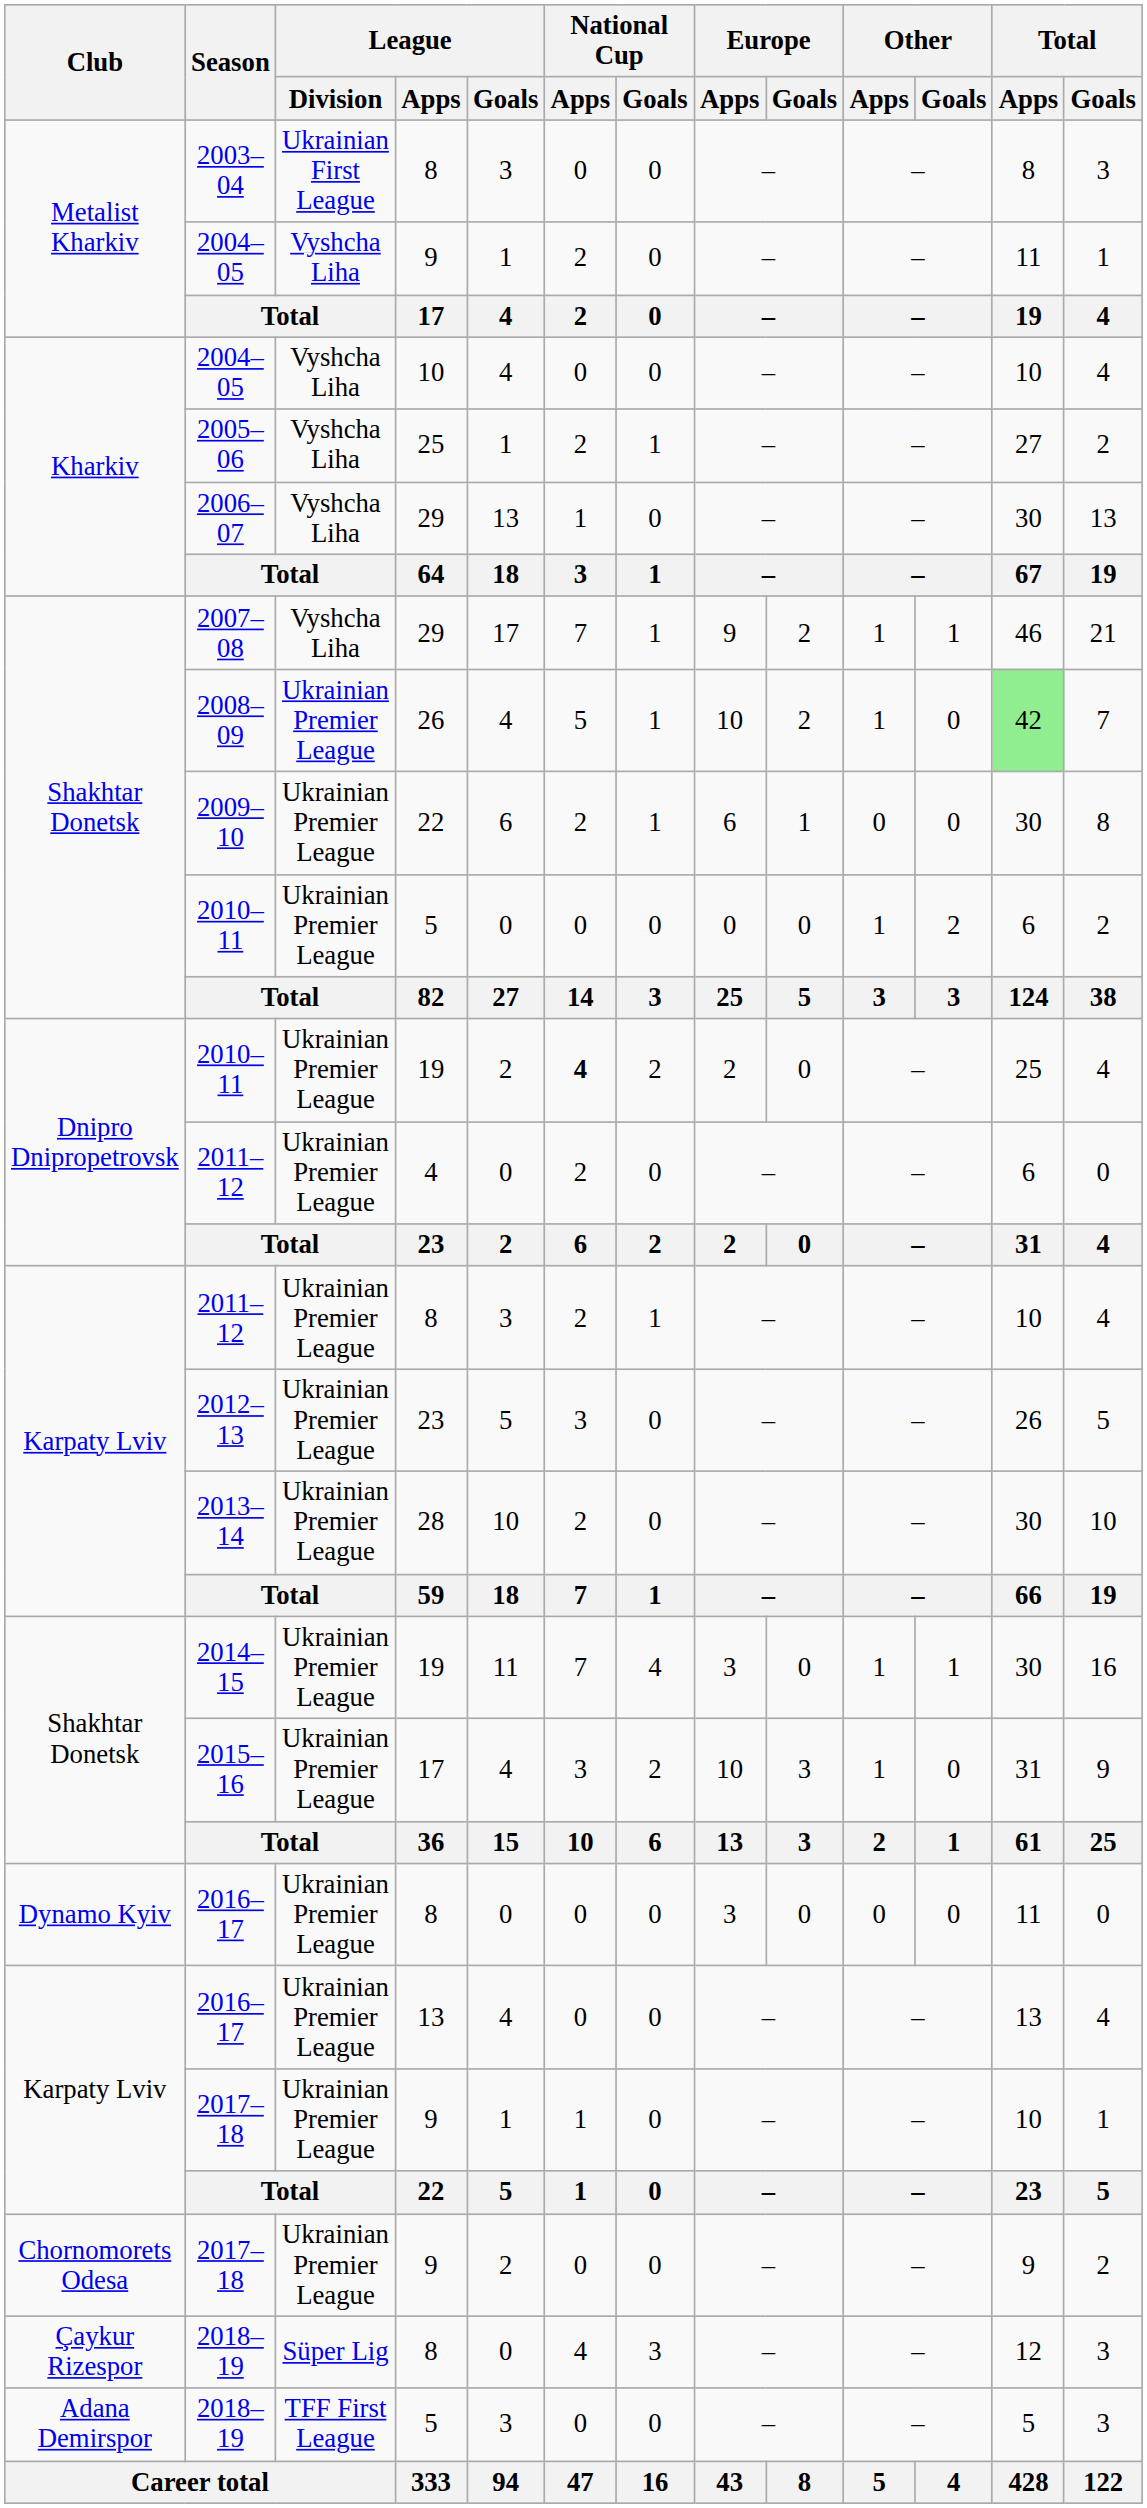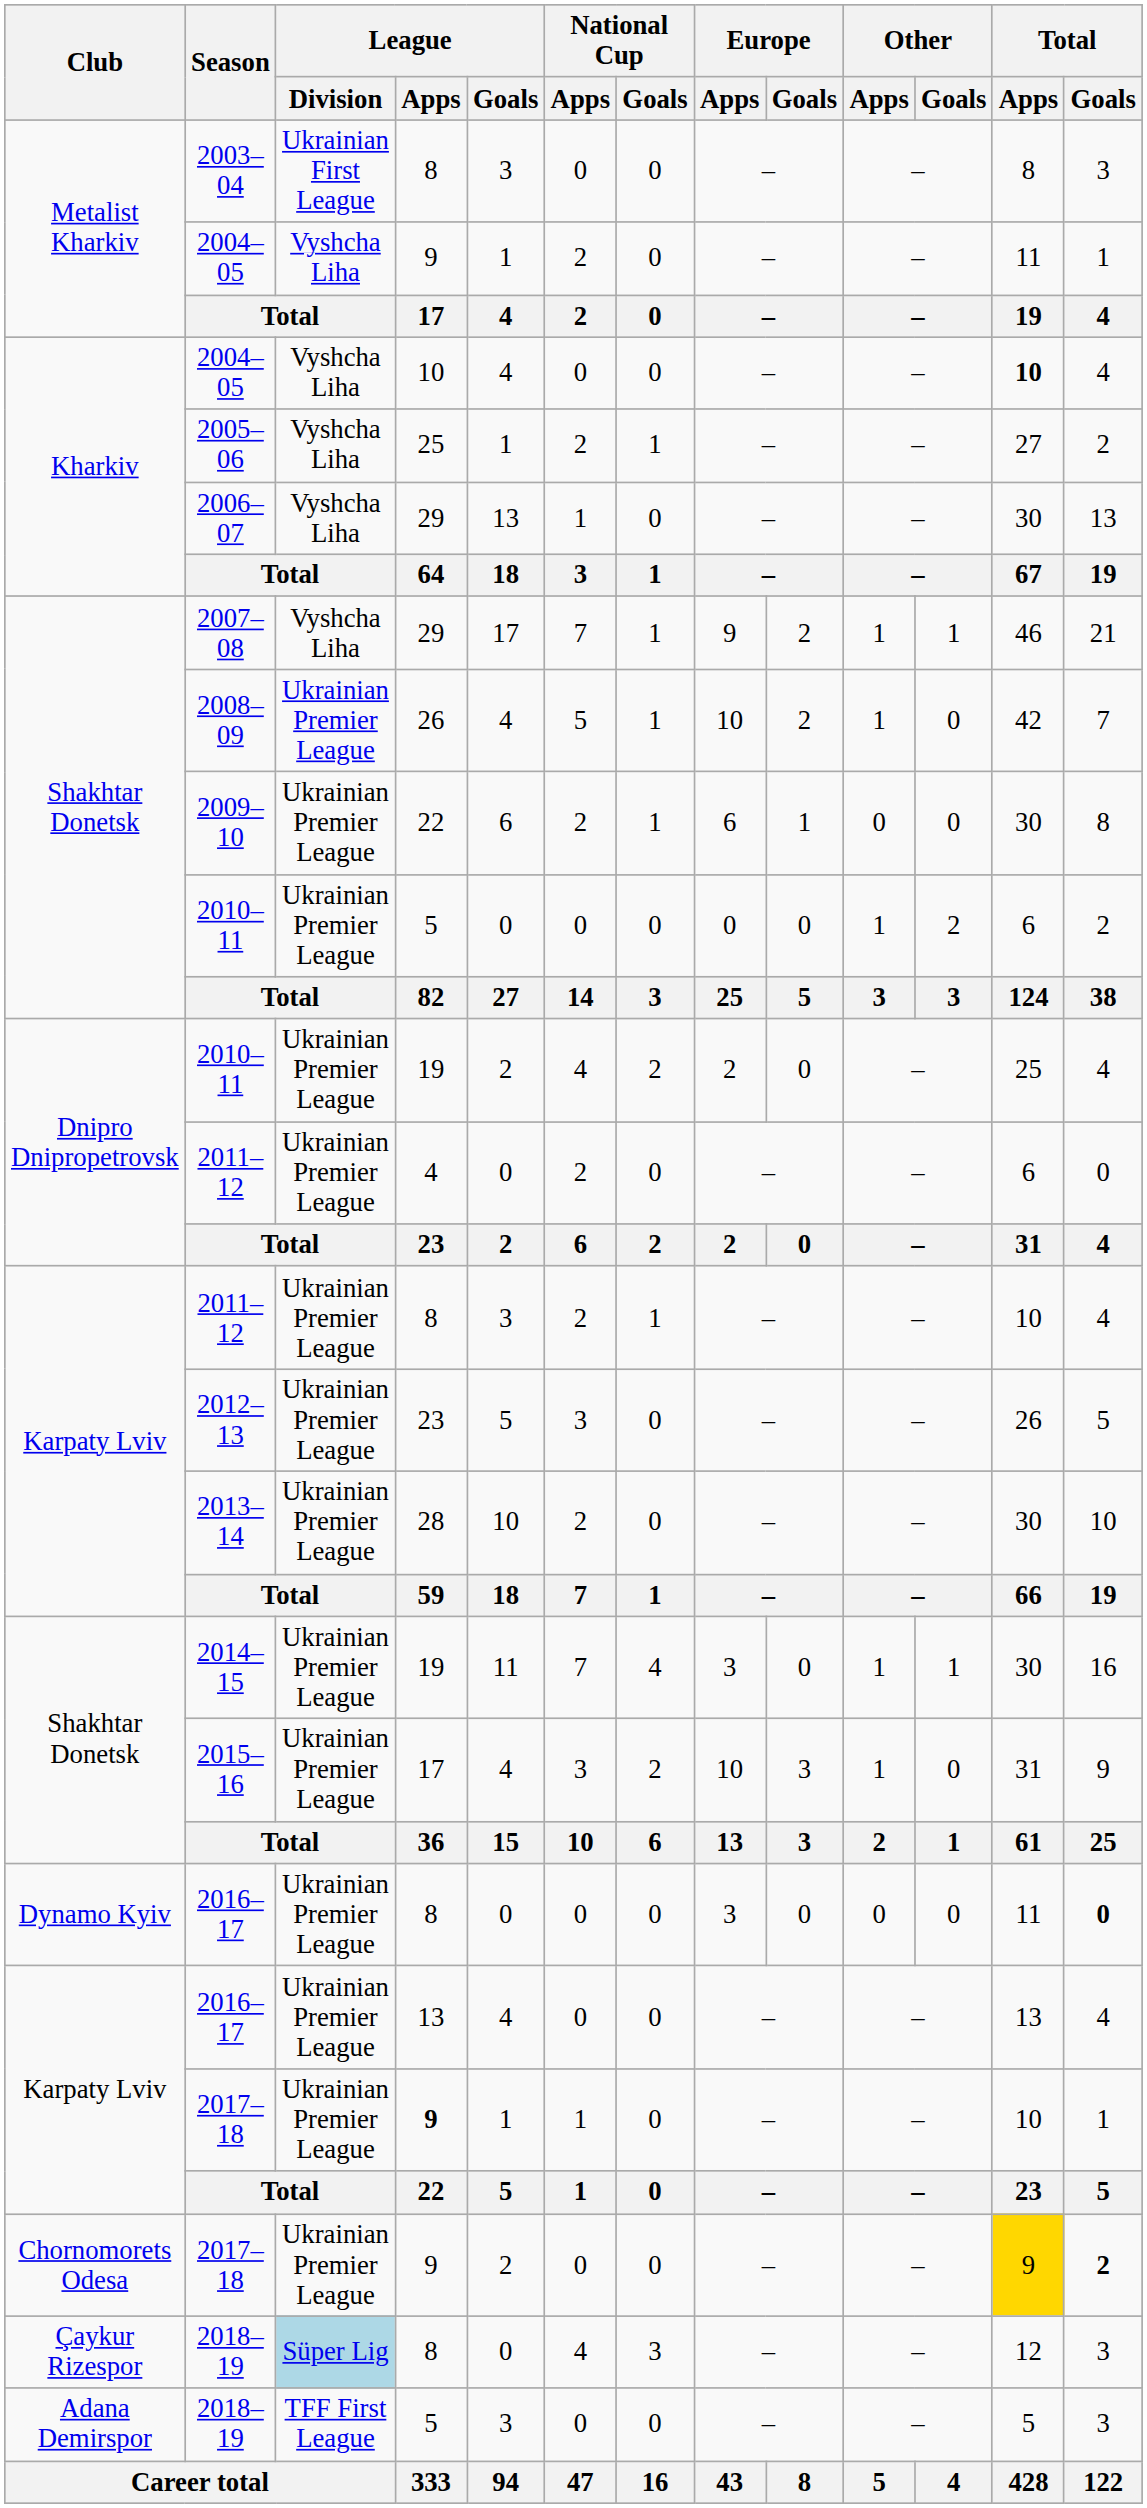(1028, 372) normal -> (1028, 372) bold
(1028, 719) lightgreen background -> (1028, 719) no background
(580, 1069) bold -> (580, 1069) normal
(1103, 1914) normal -> (1103, 1914) bold
(431, 2119) normal -> (431, 2119) bold
(1028, 2264) no background -> (1028, 2264) gold background
(1103, 2264) normal -> (1103, 2264) bold
(335, 2351) no background -> (335, 2351) lightblue background
